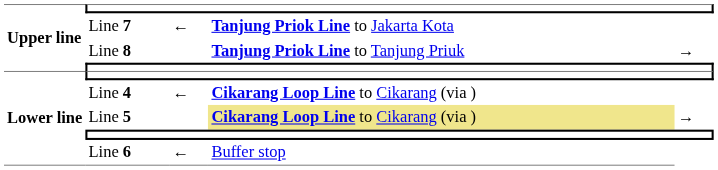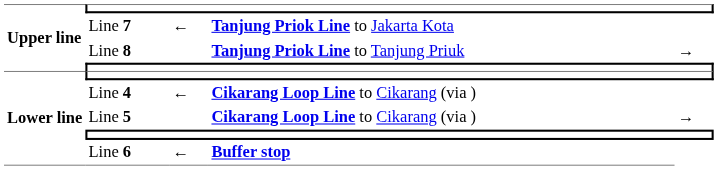(344, 117) khaki background -> (344, 117) no background
(249, 152) normal -> (251, 152) bold
